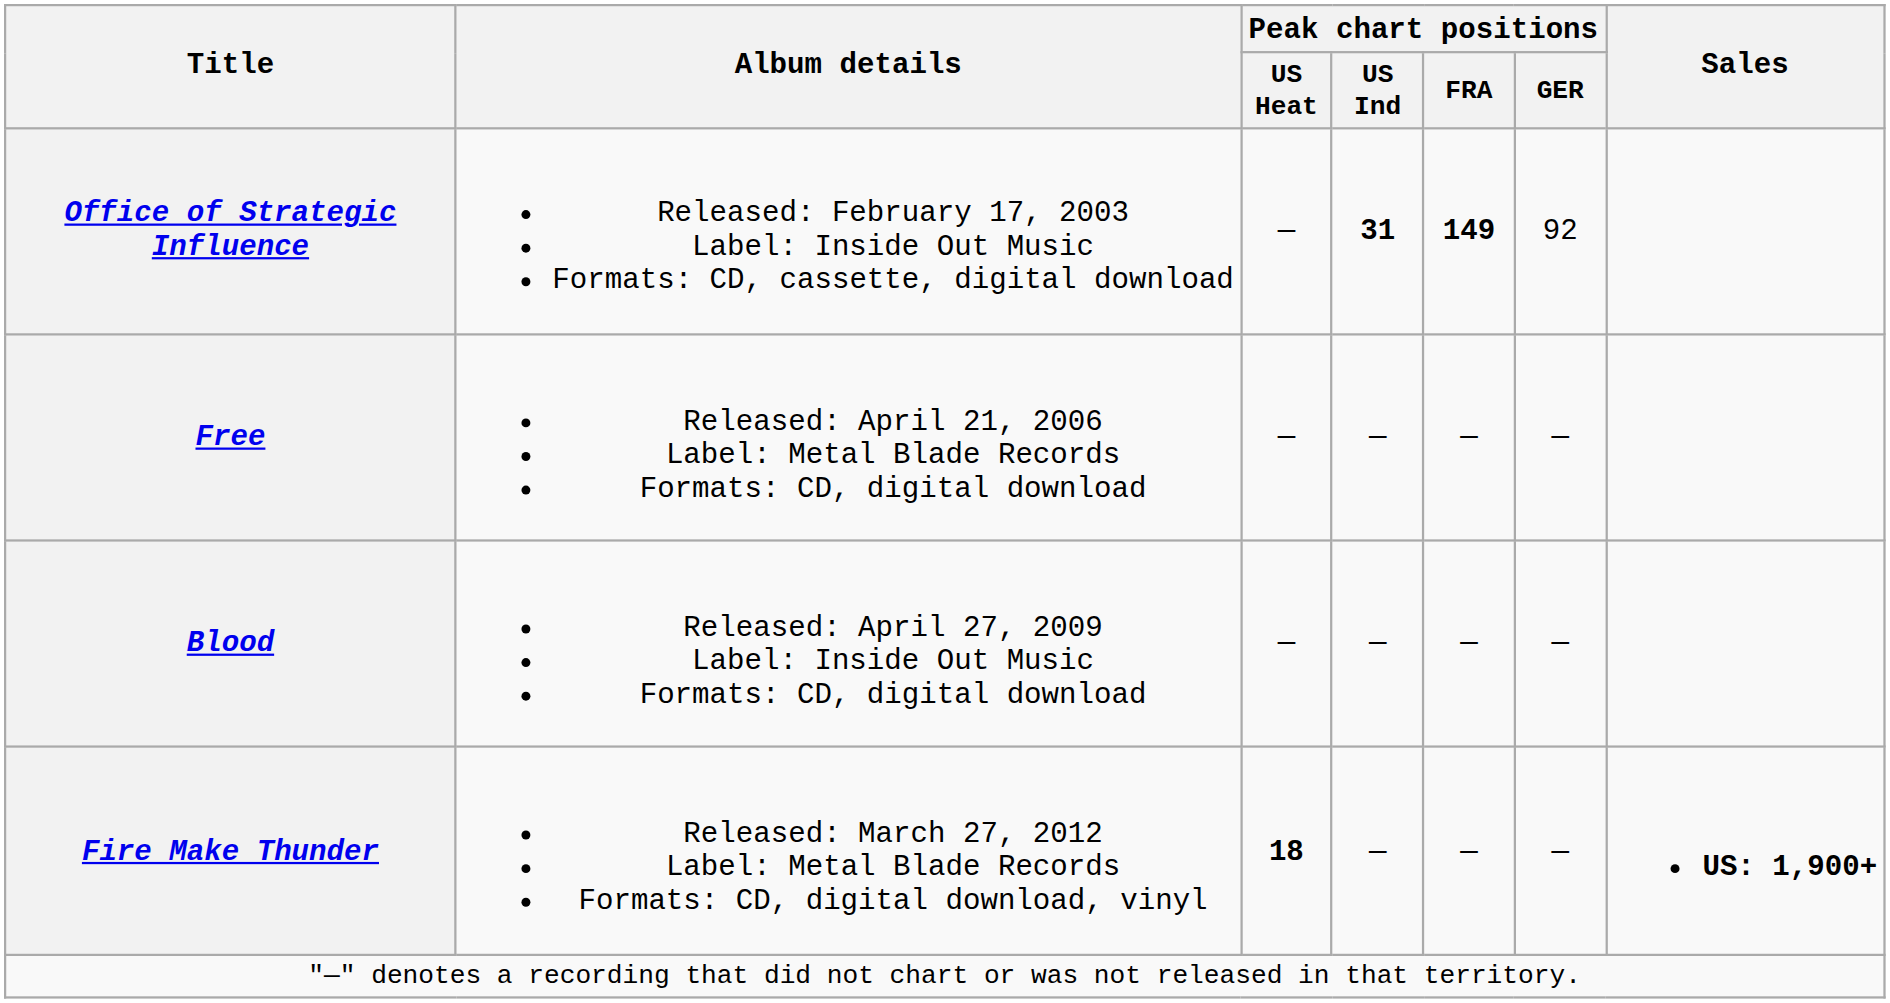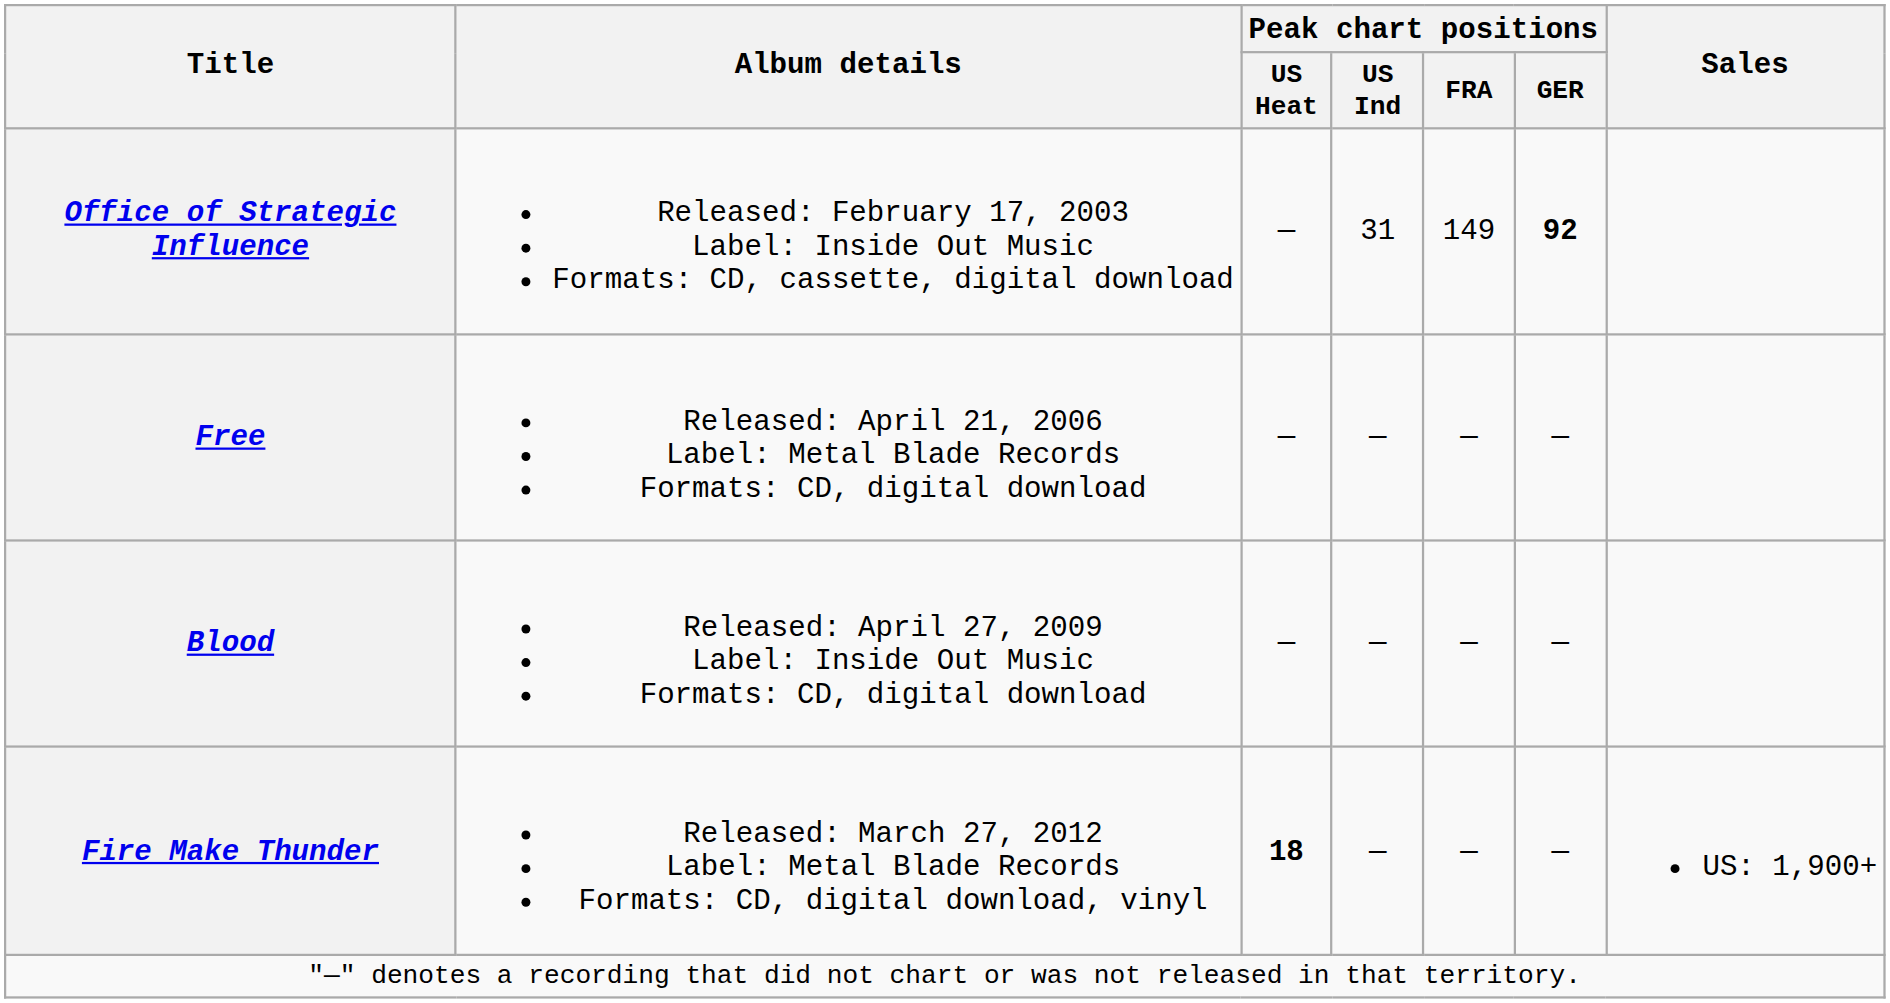(1378, 231) bold -> (1378, 231) normal
(1469, 231) bold -> (1469, 231) normal
(1560, 231) normal -> (1560, 231) bold
(1745, 868) bold -> (1745, 868) normal
